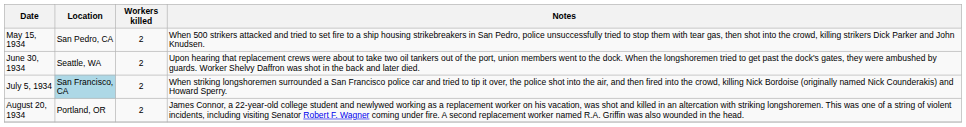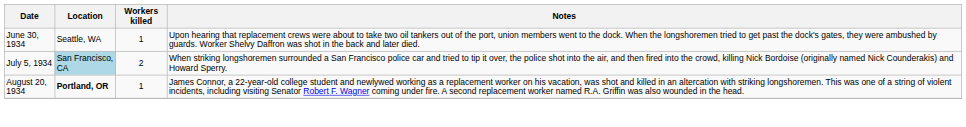- row: (21, 39)
(141, 63) 2 -> (141, 39) 1
(81, 110) normal -> (83, 87) bold
(141, 110) 2 -> (141, 87) 1
